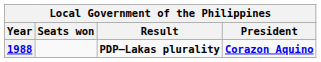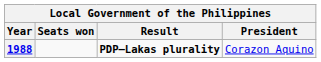(269, 48) bold -> (269, 48) normal
